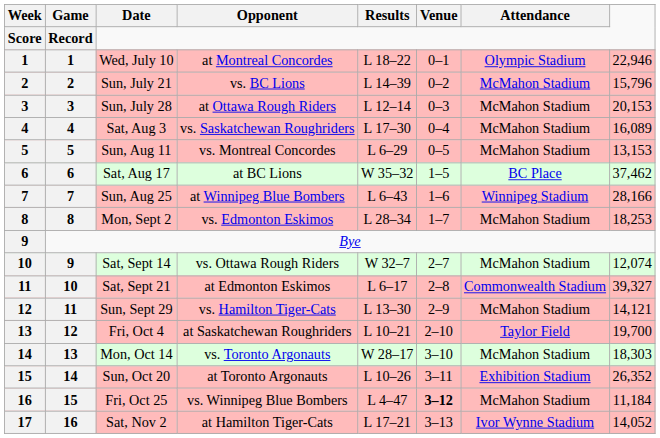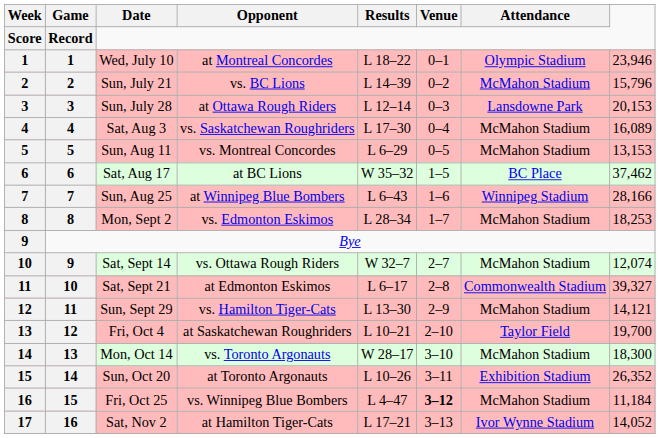(632, 60) 22,946 -> (632, 60) 23,946
(535, 106) McMahon Stadium -> (535, 106) Lansdowne Park
(632, 354) 18,303 -> (632, 354) 18,300
